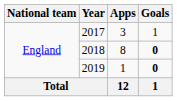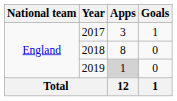(155, 50) bold -> (155, 50) normal
(123, 68) no background -> (123, 68) lightgrey background
(155, 68) bold -> (155, 68) normal
